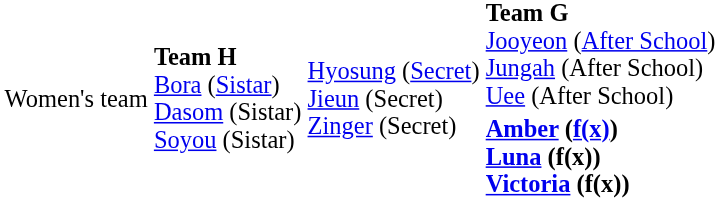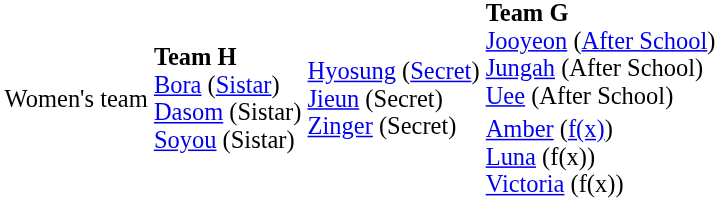(558, 156) bold -> (555, 156) normal
